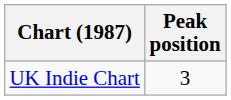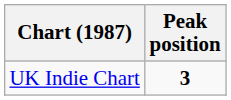(185, 77) normal -> (185, 77) bold
